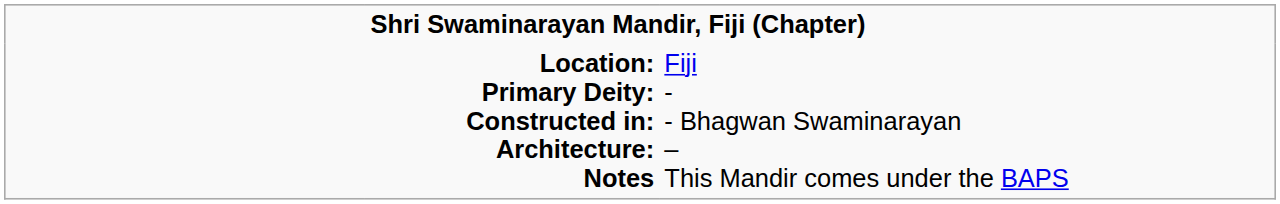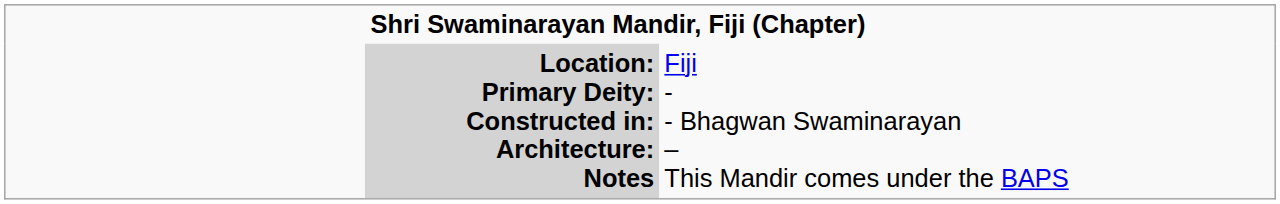(560, 120) no background -> (560, 120) lightgrey background
